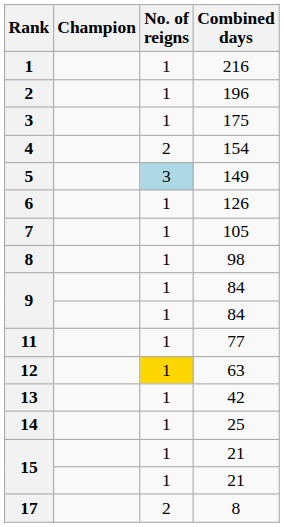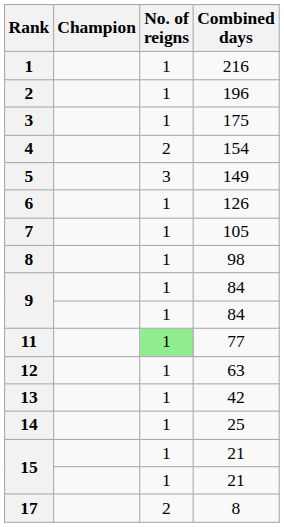(166, 176) lightblue background -> (166, 176) no background
(166, 342) no background -> (166, 342) lightgreen background
(166, 369) gold background -> (166, 369) no background
